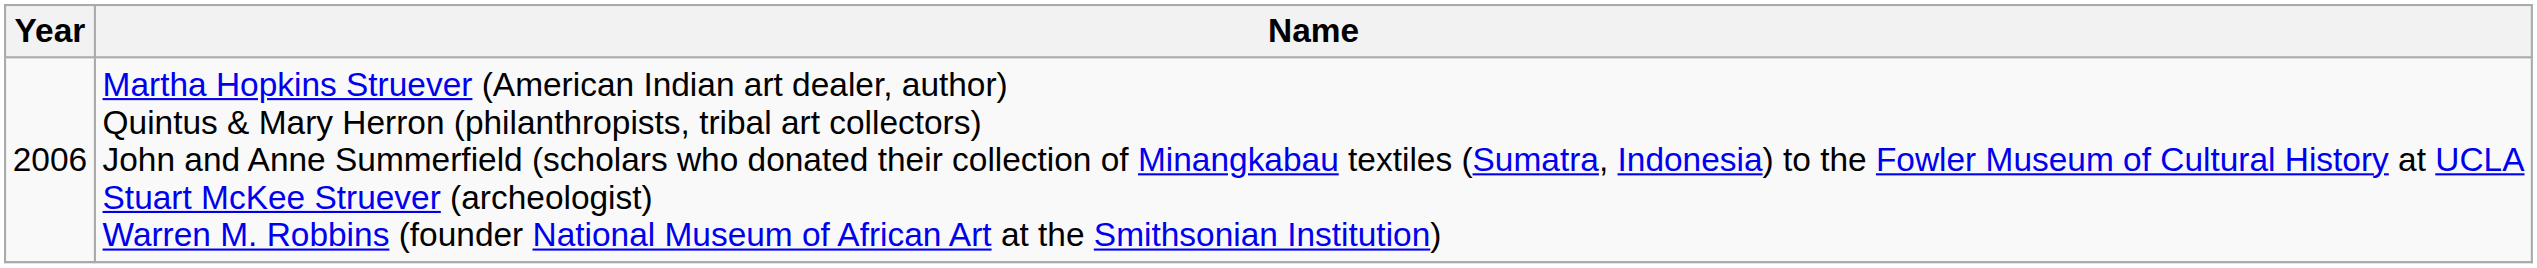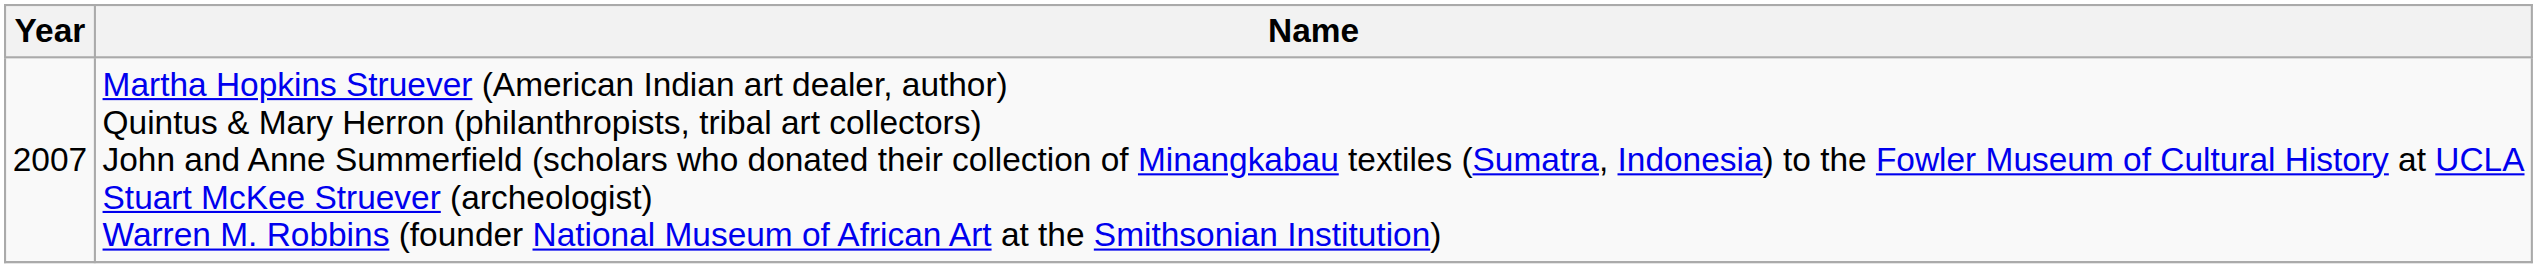(50, 159) 2006 -> (50, 159) 2007
